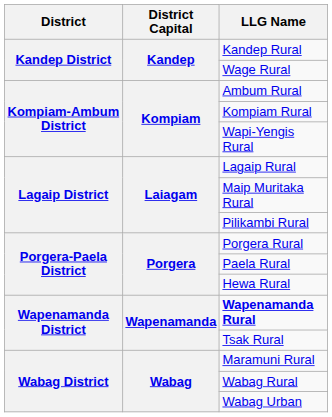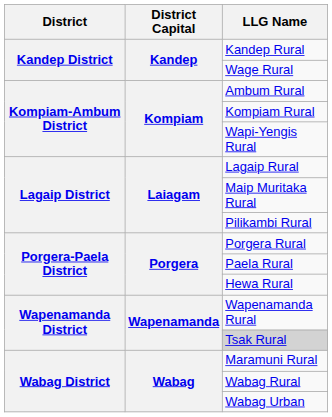(268, 312) bold -> (269, 312) normal
(253, 340) no background -> (256, 340) lightgrey background
